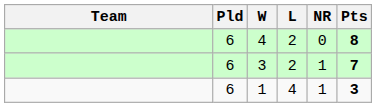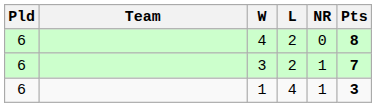columns swapped: (109, 17) <-> (230, 17)
